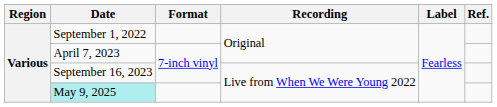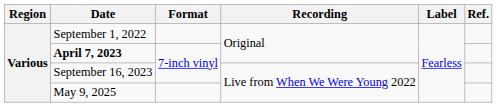(87, 53) normal -> (88, 53) bold
(85, 92) paleturquoise background -> (85, 92) no background
